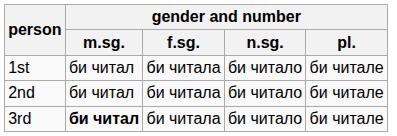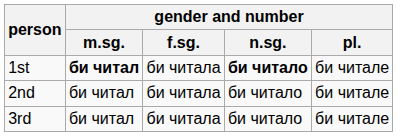(102, 67) normal -> (104, 67) bold
(265, 67) normal -> (268, 67) bold
(104, 118) bold -> (102, 118) normal
